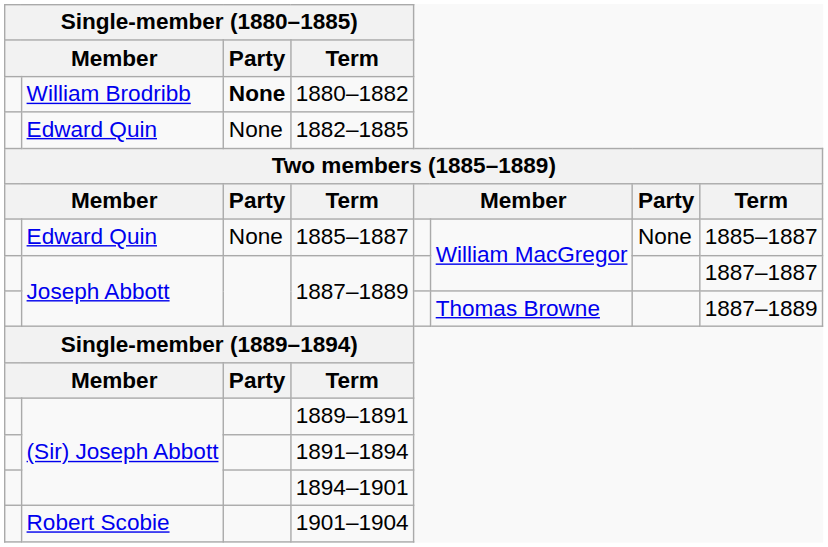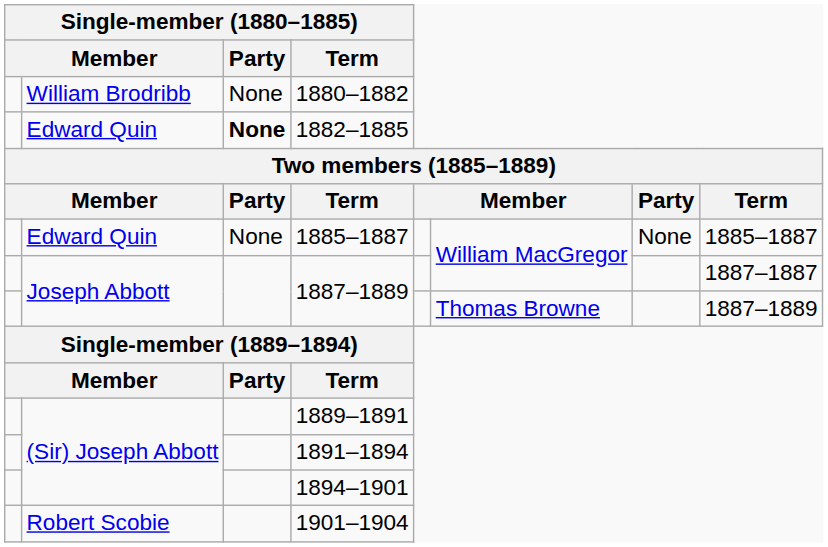(257, 93) bold -> (256, 93) normal
(256, 129) normal -> (257, 129) bold
